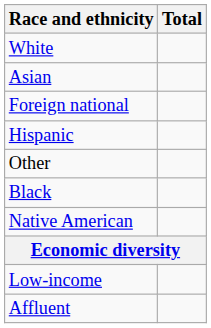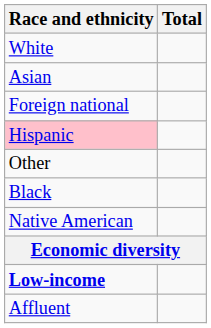(41, 134) no background -> (41, 134) pink background
(55, 279) normal -> (57, 279) bold
